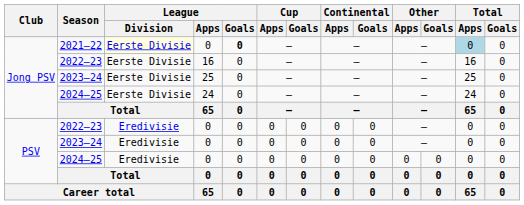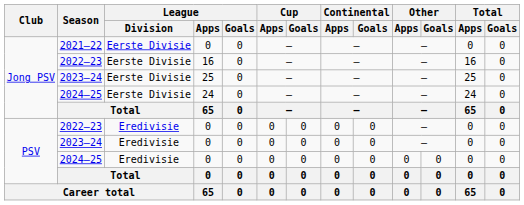(149, 45) lightyellow background -> (149, 45) no background
(240, 45) bold -> (240, 45) normal
(470, 45) lightblue background -> (470, 45) no background
